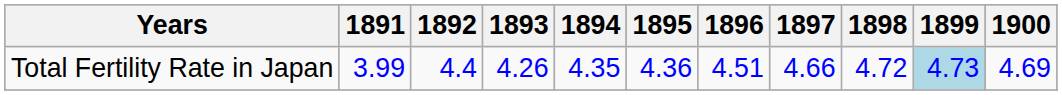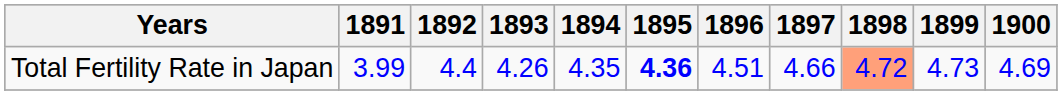(666, 68) normal -> (666, 68) bold
(881, 68) no background -> (881, 68) lightsalmon background
(953, 68) lightblue background -> (953, 68) no background
